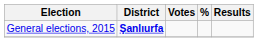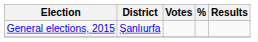(141, 28) bold -> (140, 28) normal
